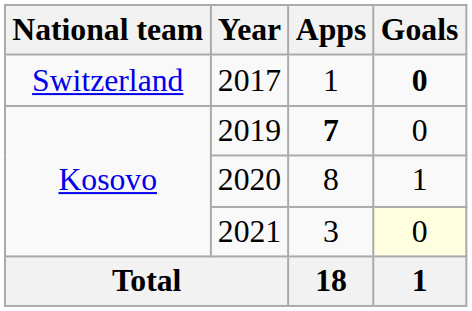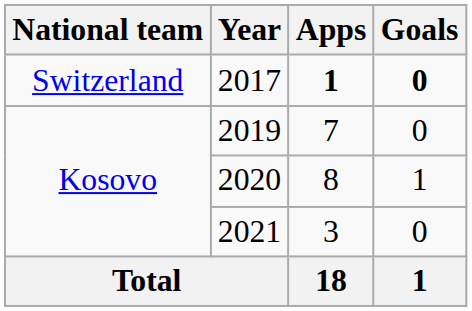(331, 79) normal -> (331, 79) bold
(331, 130) bold -> (331, 130) normal
(420, 230) lightyellow background -> (420, 230) no background
